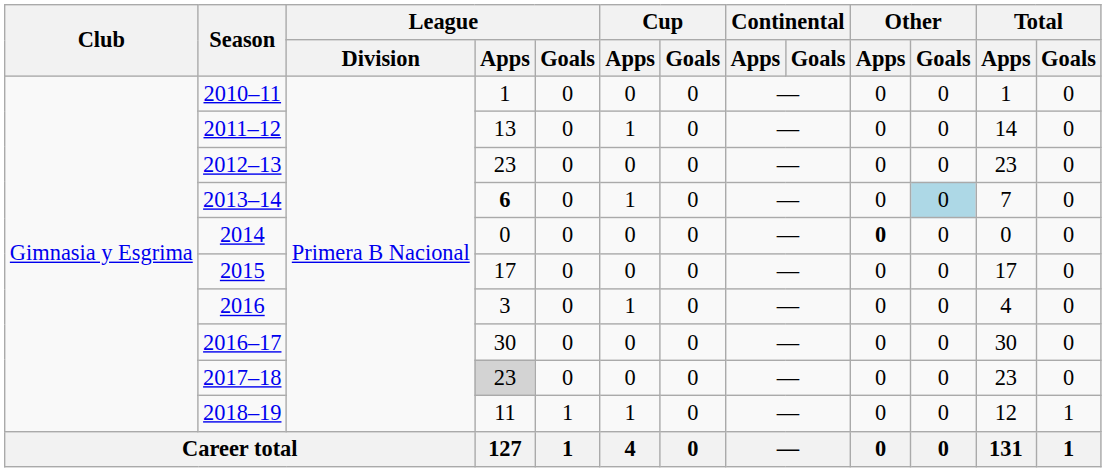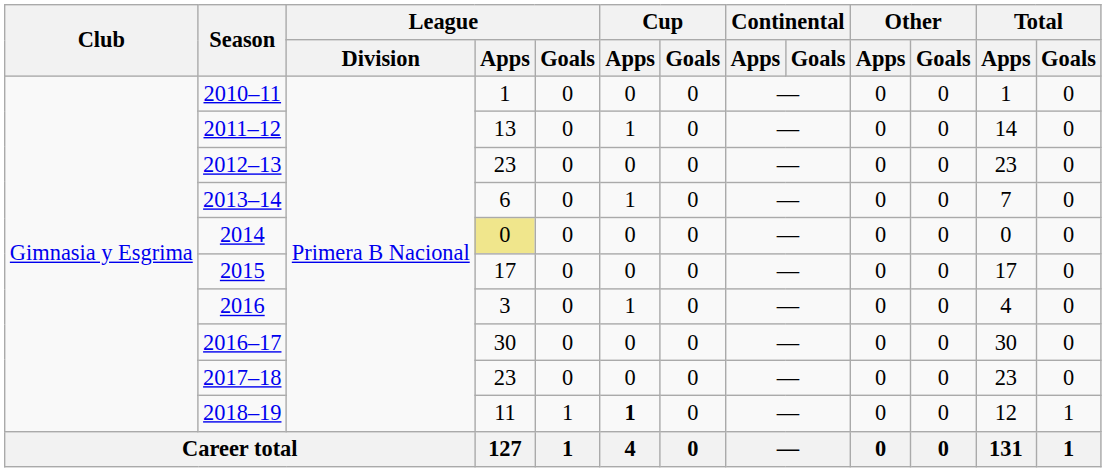(505, 199) bold -> (505, 199) normal
(943, 199) lightblue background -> (943, 199) no background
(505, 235) no background -> (505, 235) khaki background
(881, 235) bold -> (881, 235) normal
(505, 377) lightgrey background -> (505, 377) no background
(630, 413) normal -> (630, 413) bold
